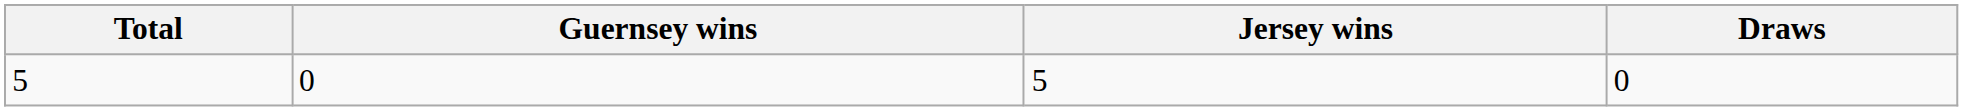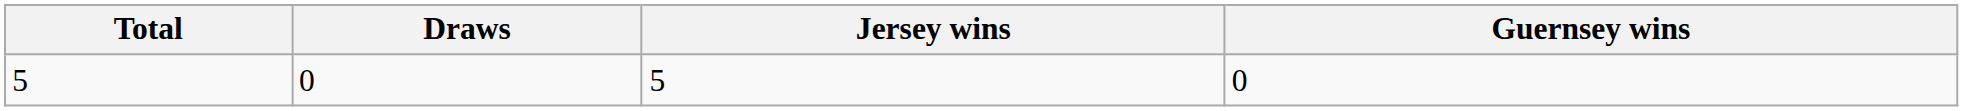columns swapped: (658, 29) <-> (1782, 29)
